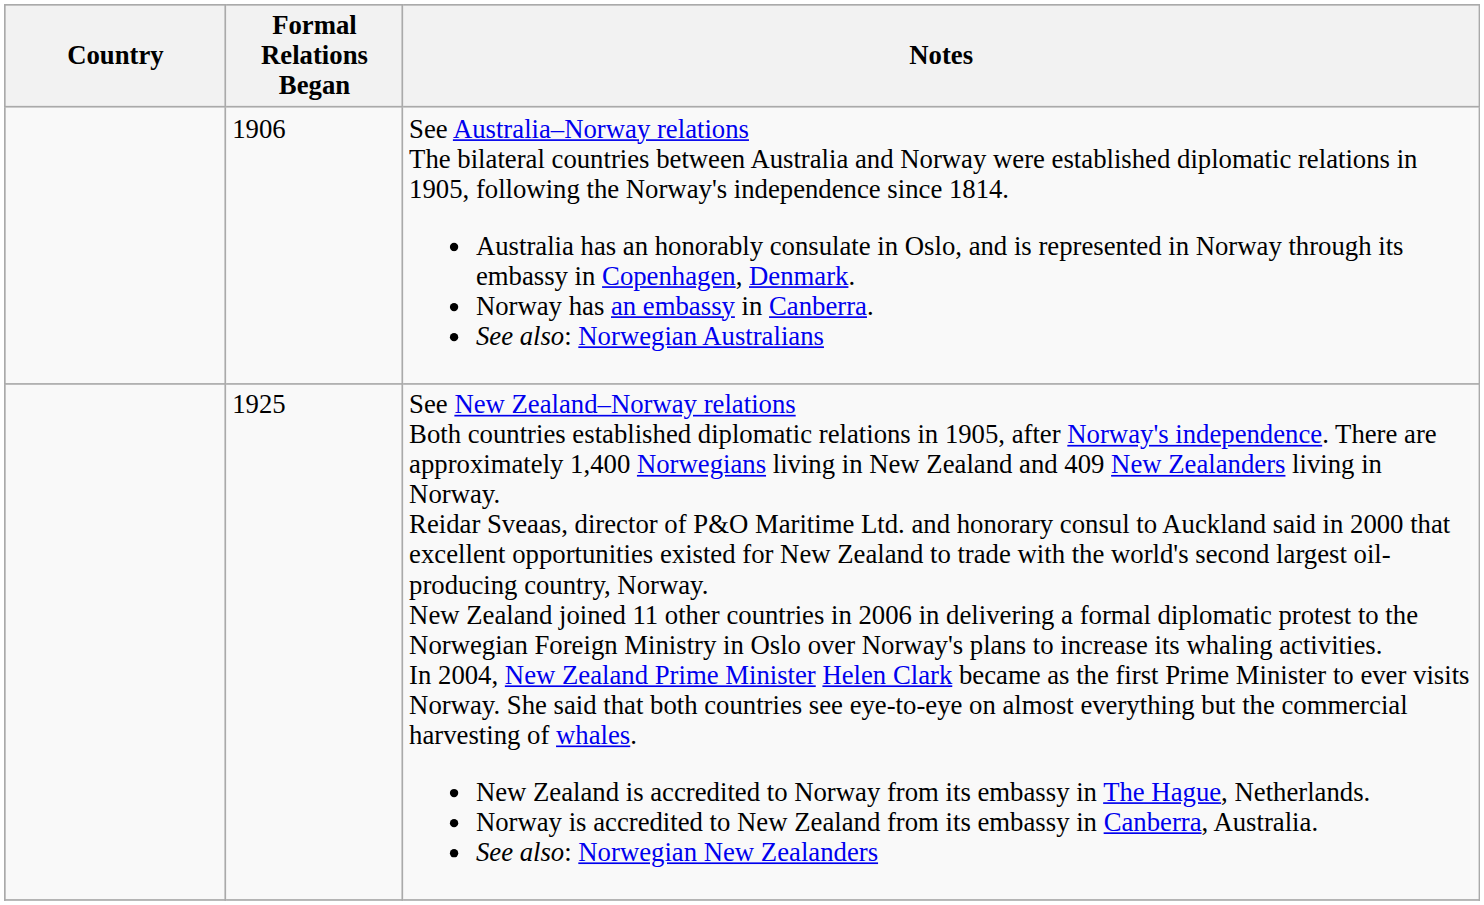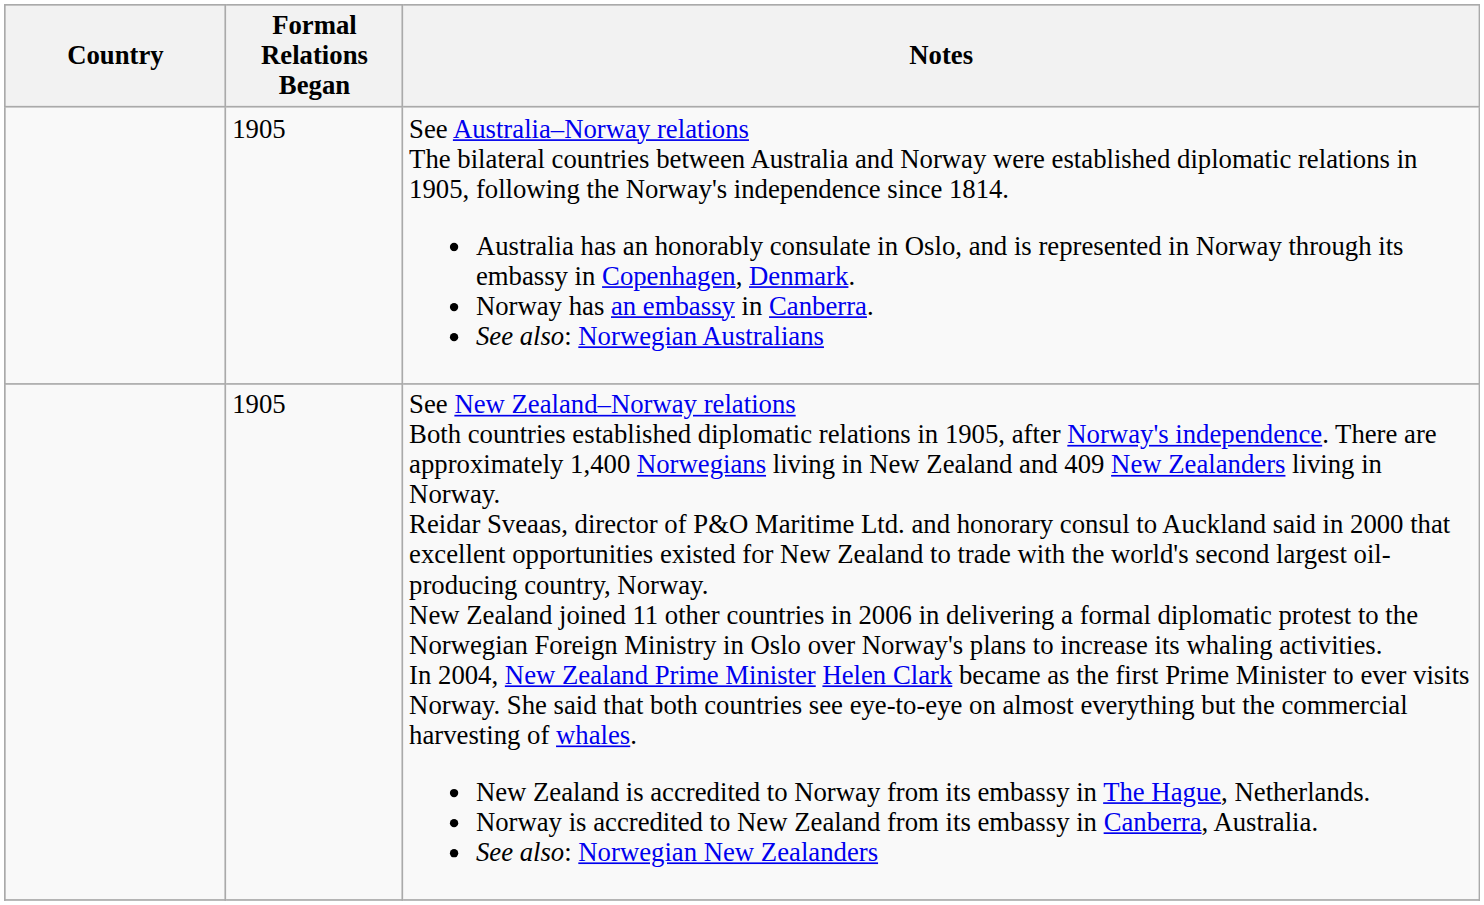(259, 128) 1906 -> (259, 128) 1905
(259, 404) 1925 -> (259, 404) 1905
